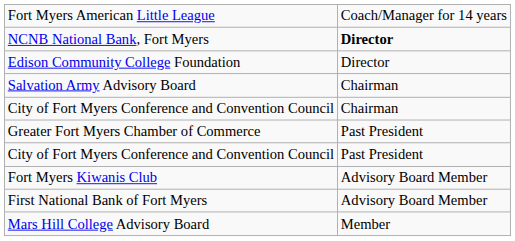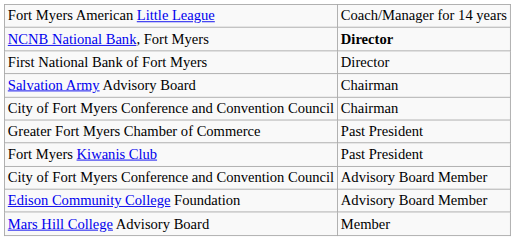(124, 62) Edison Community College Foundation -> (107, 62) First National Bank of Fort Myers
(171, 154) City of Fort Myers Conference and Convention Council -> (82, 154) Fort Myers Kiwanis Club
(82, 177) Fort Myers Kiwanis Club -> (171, 177) City of Fort Myers Conference and Convention Council
(107, 200) First National Bank of Fort Myers -> (124, 200) Edison Community College Foundation
